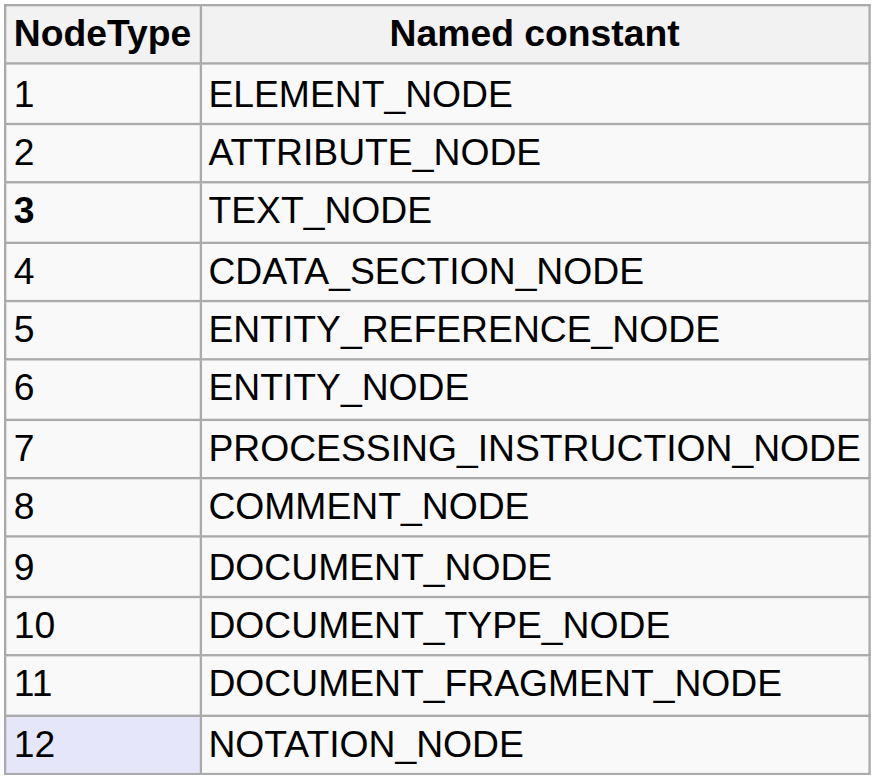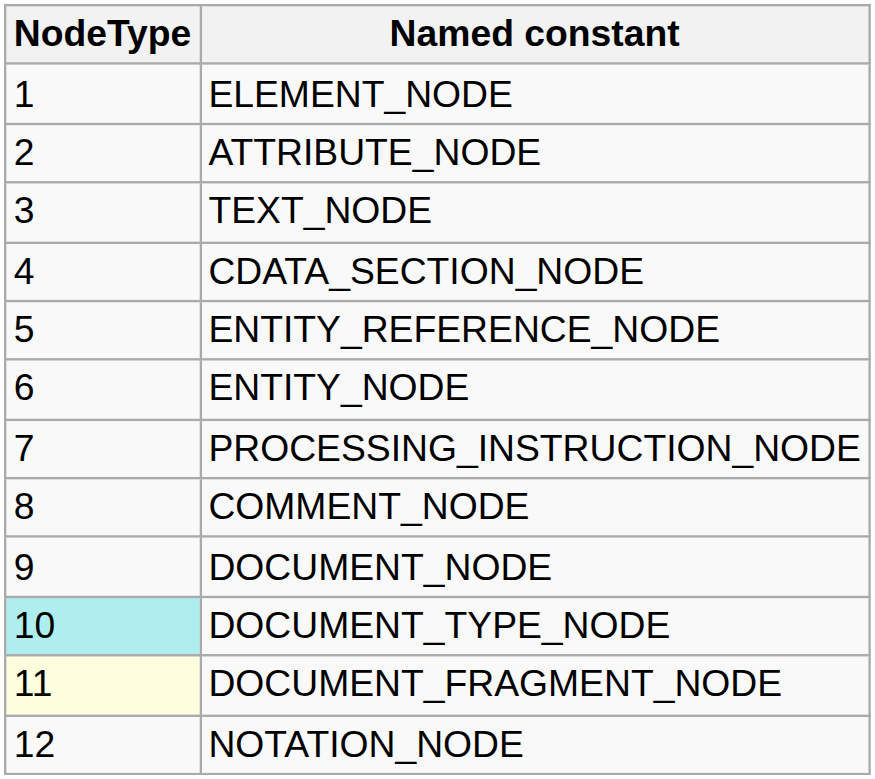(24, 211) bold -> (24, 211) normal
(34, 625) no background -> (34, 625) paleturquoise background
(33, 684) no background -> (33, 684) lightyellow background
(34, 743) lavender background -> (34, 743) no background
